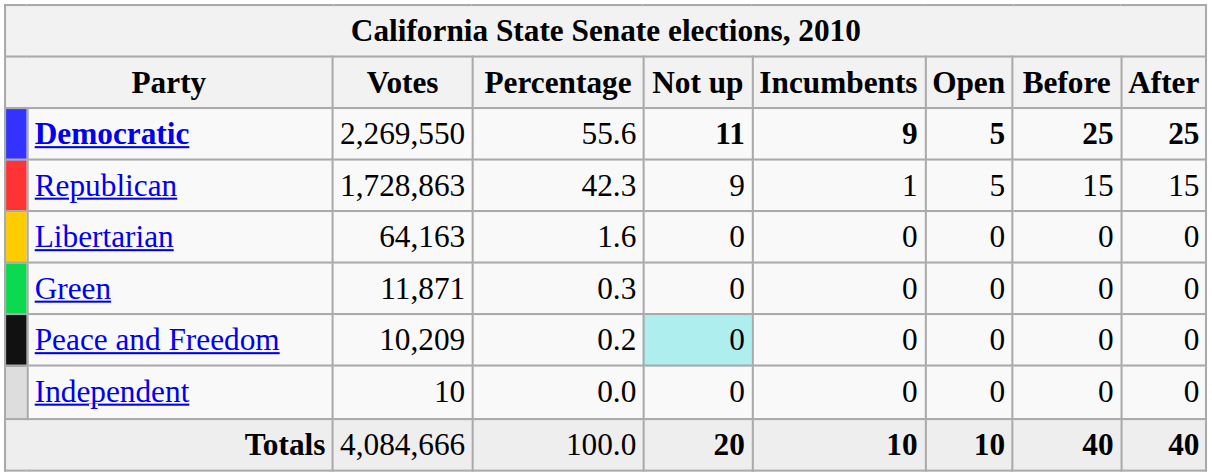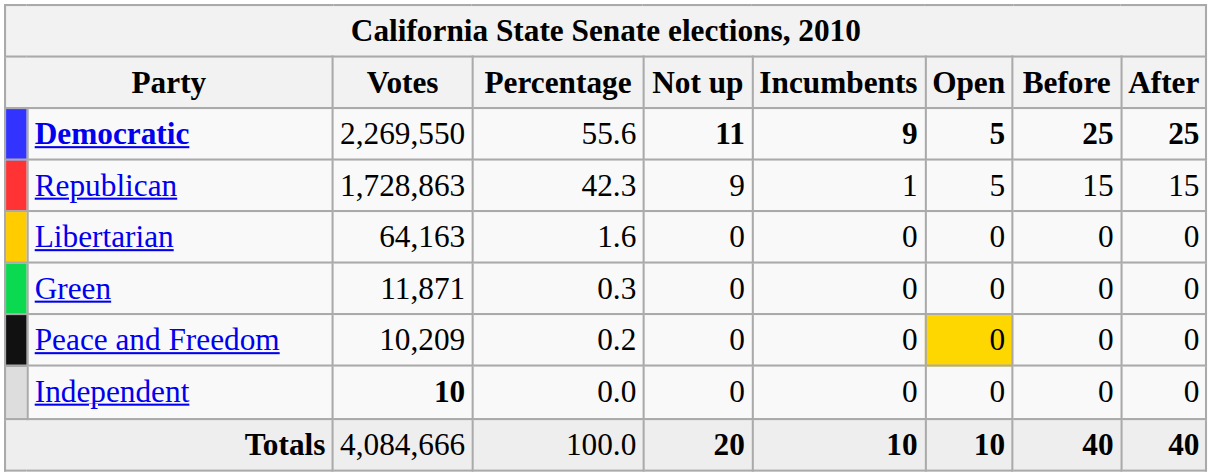(737, 340) paleturquoise background -> (737, 340) no background
(997, 340) no background -> (997, 340) gold background
(450, 391) normal -> (450, 391) bold
